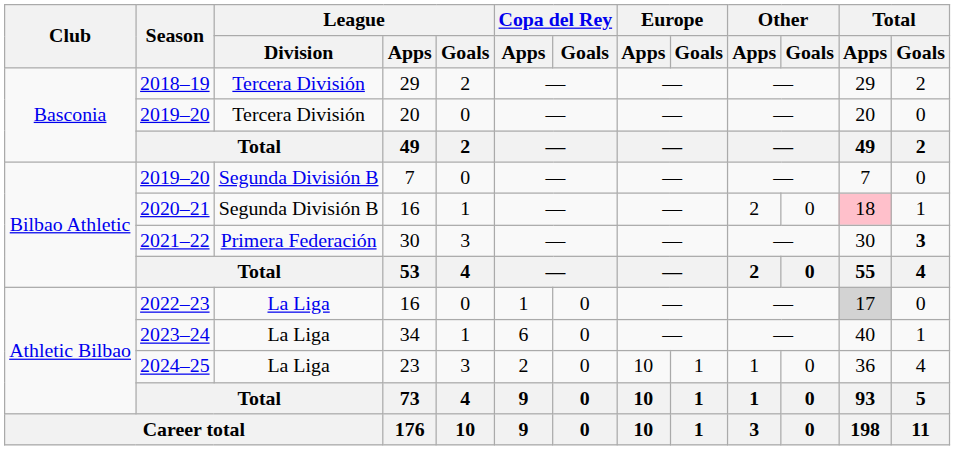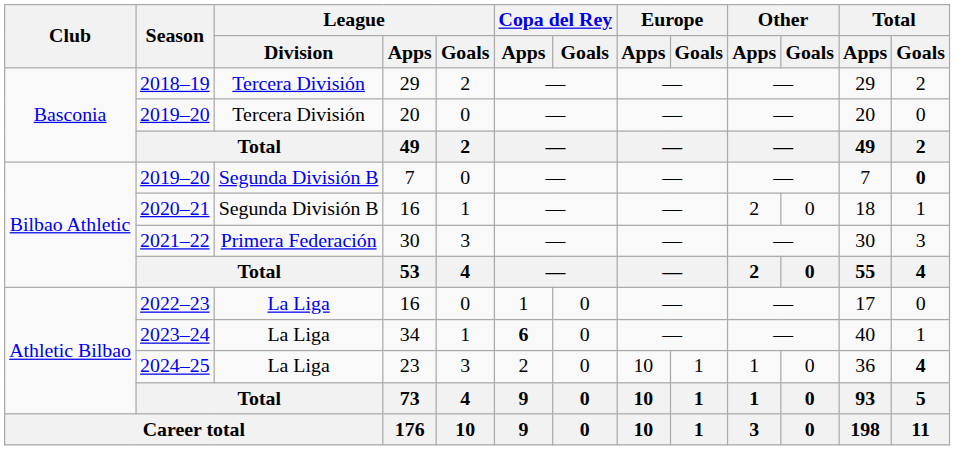(921, 177) normal -> (921, 177) bold
(865, 209) pink background -> (865, 209) no background
(921, 240) bold -> (921, 240) normal
(865, 303) lightgrey background -> (865, 303) no background
(523, 334) normal -> (523, 334) bold
(921, 366) normal -> (921, 366) bold
